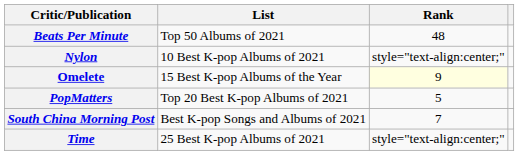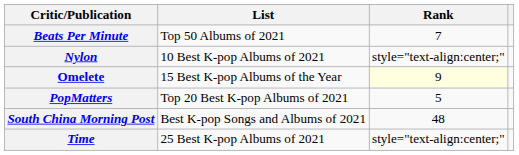(438, 35) 48 -> (438, 35) 7
(438, 118) 7 -> (438, 118) 48
